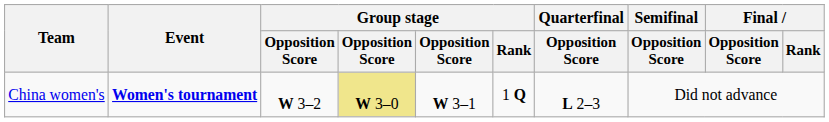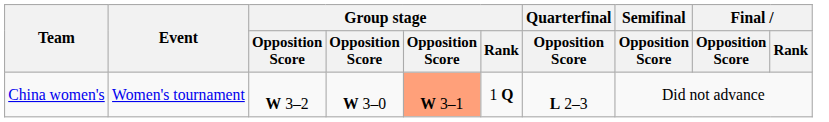(185, 94) bold -> (178, 94) normal
(377, 104) khaki background -> (365, 104) no background
(454, 104) no background -> (442, 104) lightsalmon background
